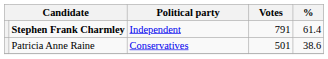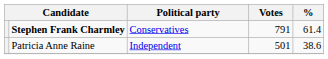(155, 29) Independent -> (159, 29) Conservatives
(159, 45) Conservatives -> (155, 45) Independent
